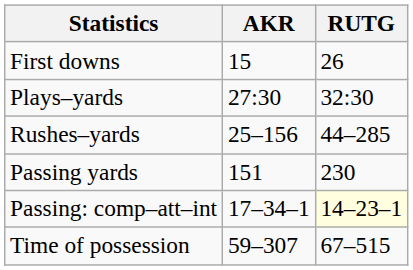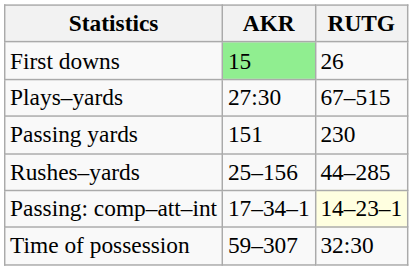(240, 60) no background -> (240, 60) lightgreen background
(347, 97) 32:30 -> (355, 97) 67–515
rows swapped: (75, 134) <-> (74, 171)
(355, 245) 67–515 -> (347, 245) 32:30
